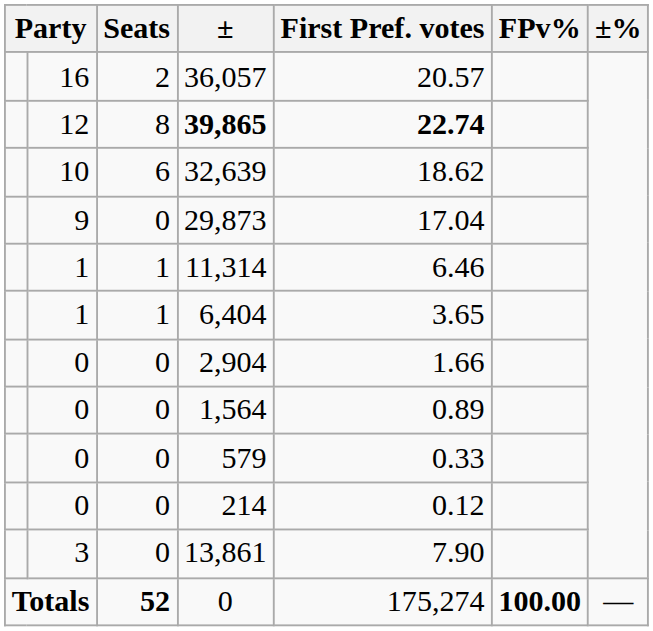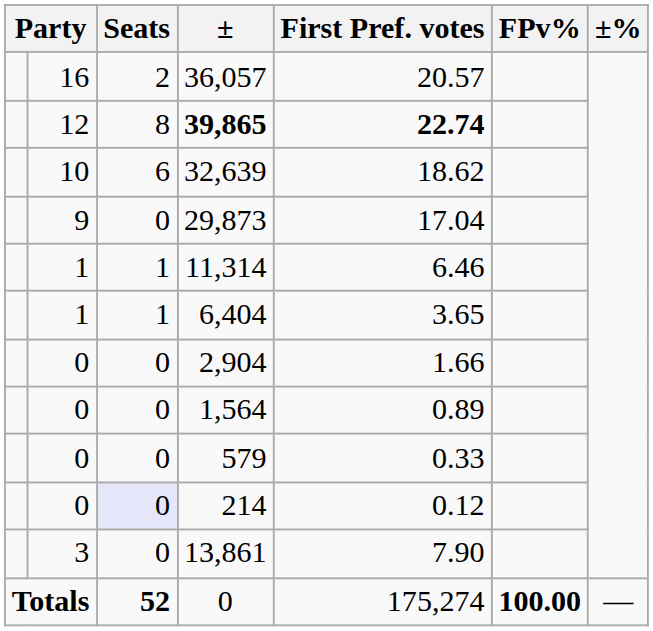(163, 505) no background -> (163, 505) lavender background
